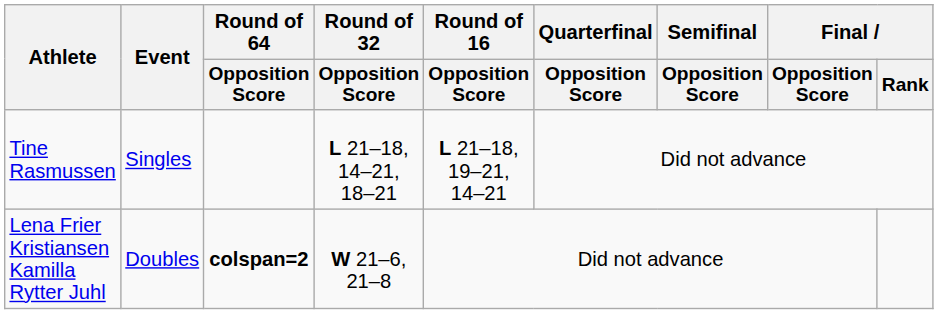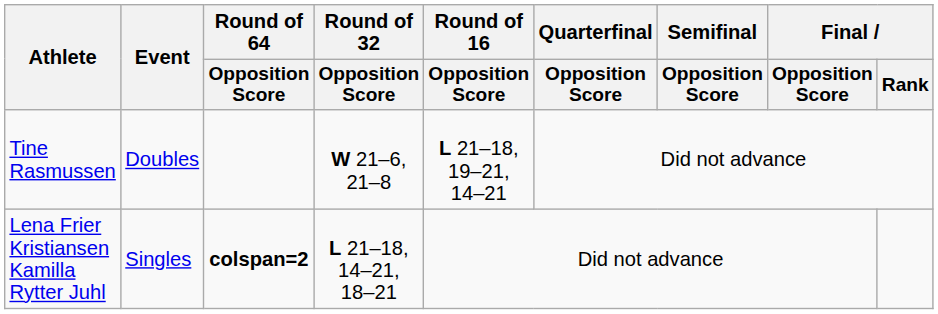(158, 160) Singles -> (162, 160) Doubles
(369, 171) L 21–18, 14–21, 18–21 -> (369, 171) W 21–6, 21–8
(162, 259) Doubles -> (158, 259) Singles
(369, 270) W 21–6, 21–8 -> (369, 270) L 21–18, 14–21, 18–21
